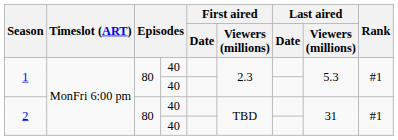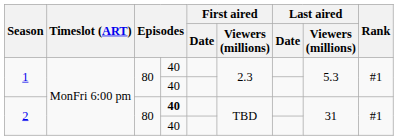(174, 106) normal -> (174, 106) bold
